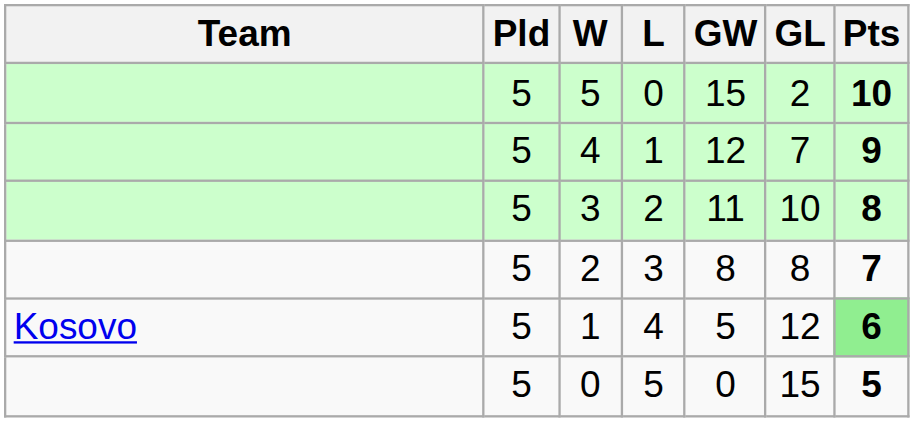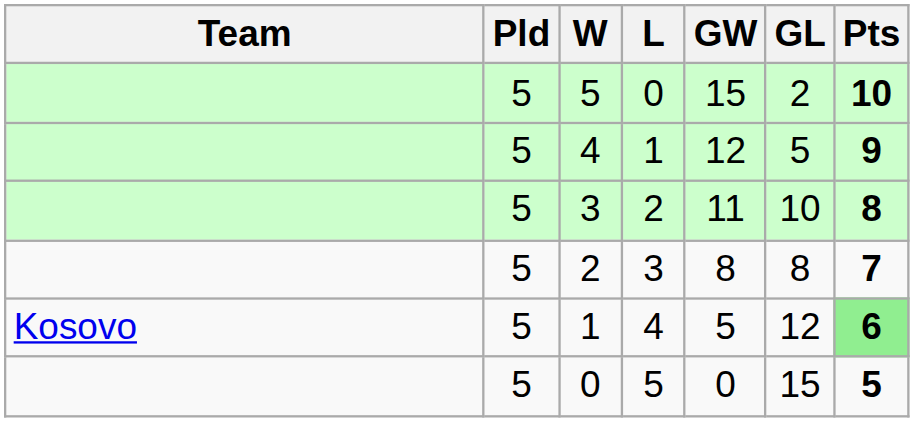(800, 151) 7 -> (800, 151) 5
